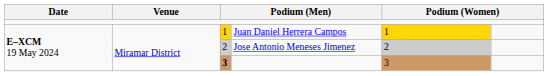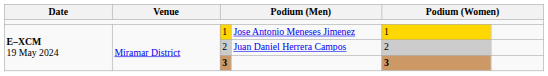(290, 32) Juan Daniel Herrera Campos -> (294, 32) Jose Antonio Meneses Jimenez
(294, 47) Jose Antonio Meneses Jimenez -> (290, 47) Juan Daniel Herrera Campos
(386, 63) normal -> (386, 63) bold
